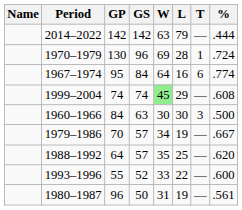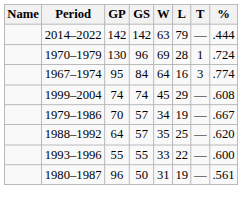(200, 74) 6 -> (200, 74) 3
(163, 94) lightgreen background -> (163, 94) no background
- row: (73, 114)
(142, 174) 52 -> (142, 154) 55
